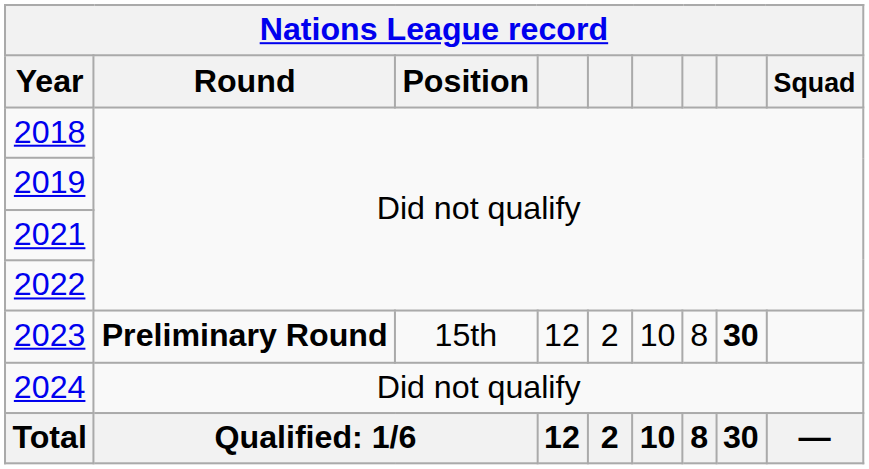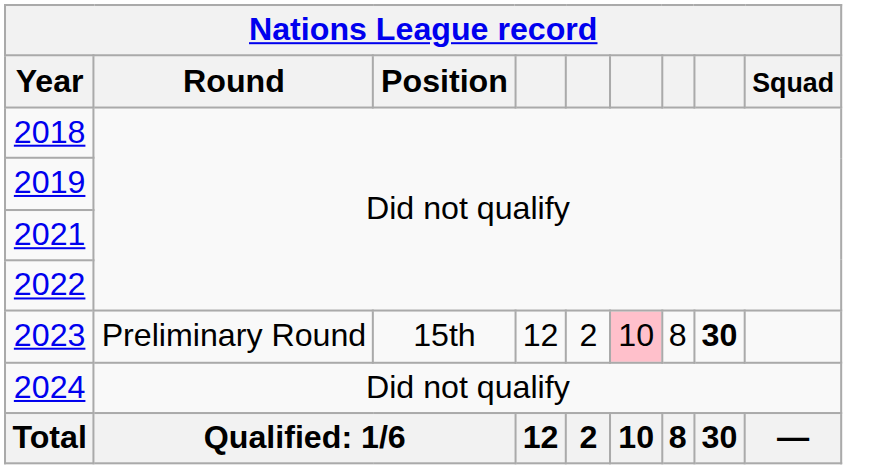(245, 336) bold -> (234, 336) normal
(658, 336) no background -> (636, 336) pink background
